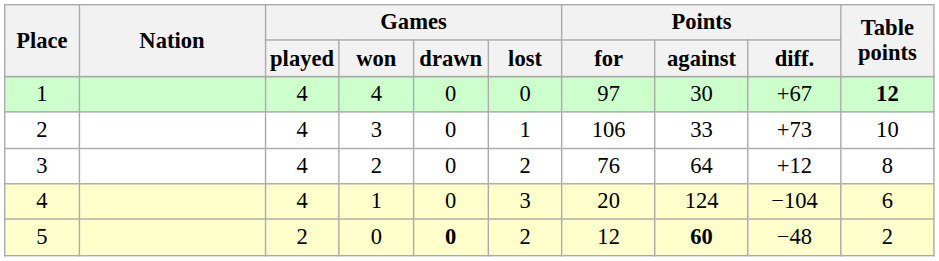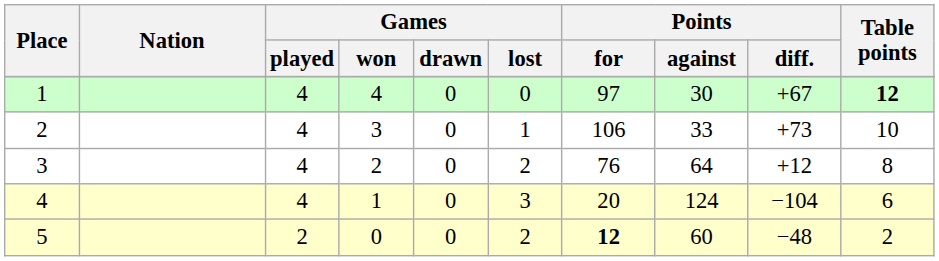(451, 237) bold -> (451, 237) normal
(609, 237) normal -> (609, 237) bold
(702, 237) bold -> (702, 237) normal
